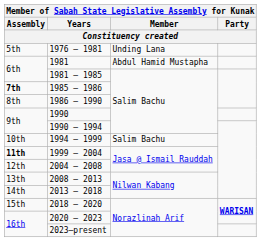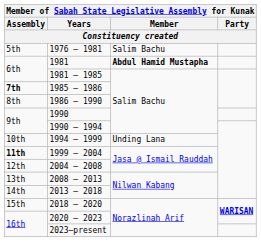(139, 50) Unding Lana -> (139, 50) Salim Bachu
(160, 62) normal -> (160, 62) bold
(139, 140) Salim Bachu -> (139, 140) Unding Lana
